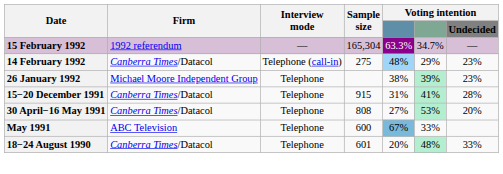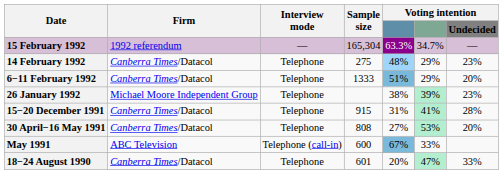(302, 62) Telephone (call-in) -> (302, 62) Telephone
+ row: (51, 78)
(302, 128) Telephone -> (302, 144) Telephone (call-in)
(430, 144) 48% -> (430, 161) 47%
